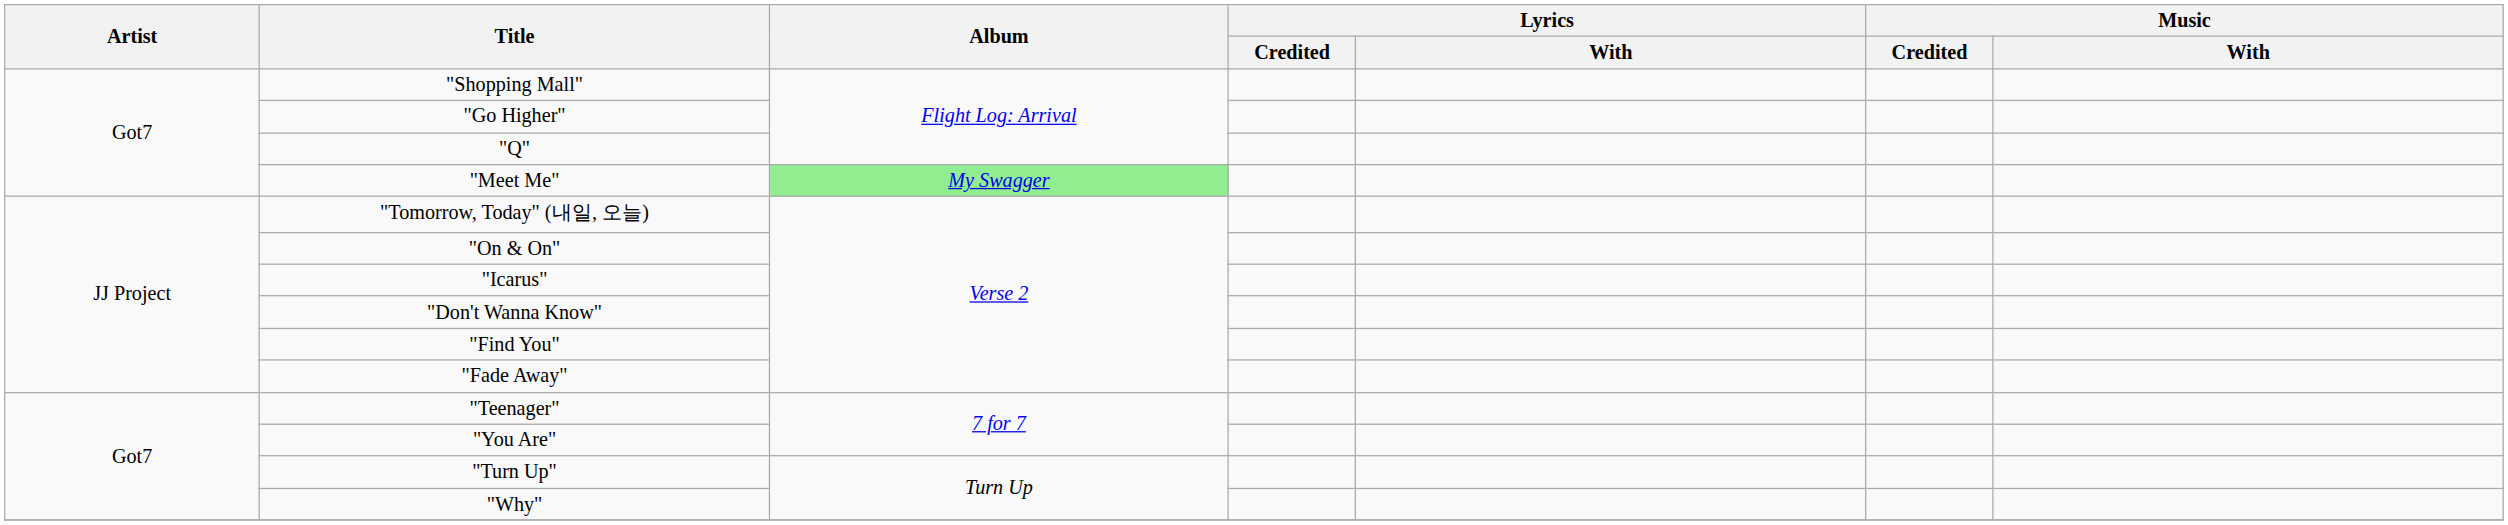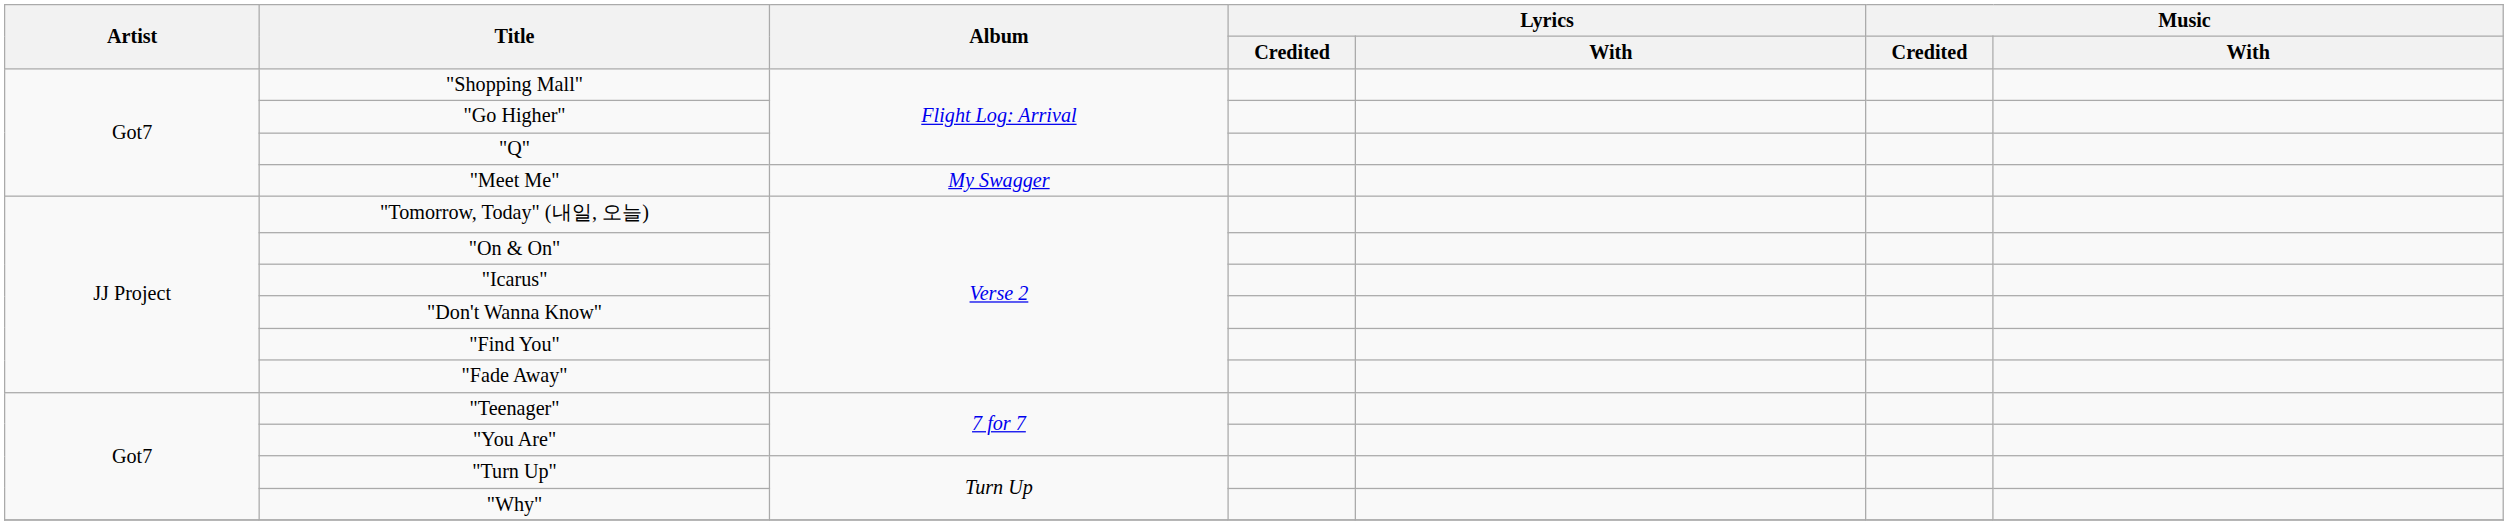(999, 180) lightgreen background -> (999, 180) no background
